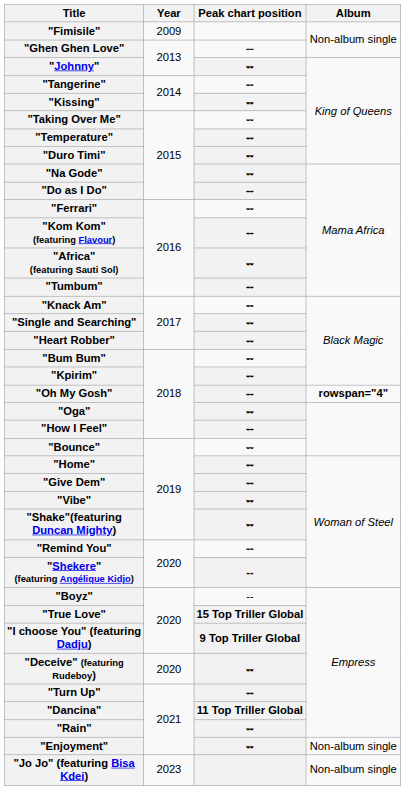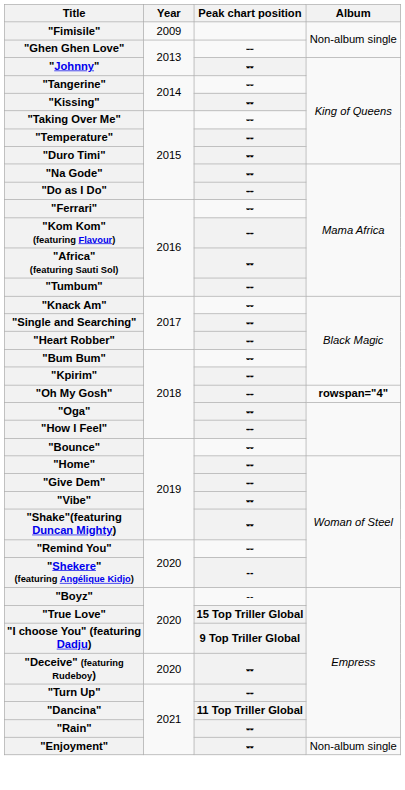- row: (74, 770)
